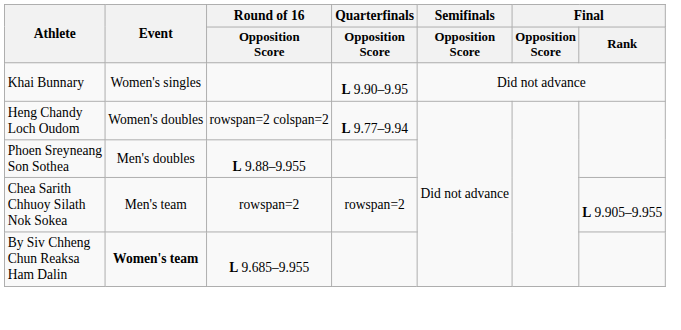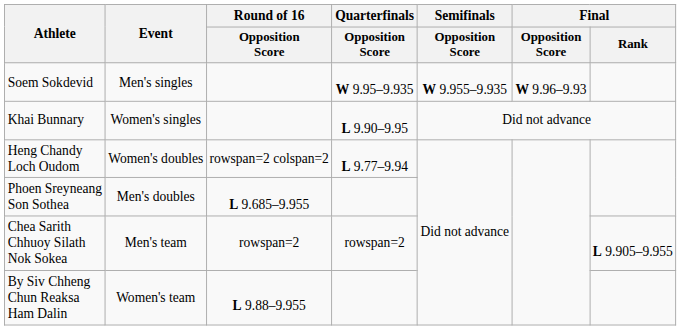+ row: (50, 82)
(269, 167) L 9.88–9.955 -> (269, 205) L 9.685–9.955
(156, 259) bold -> (156, 298) normal
(269, 267) L 9.685–9.955 -> (269, 306) L 9.88–9.955
